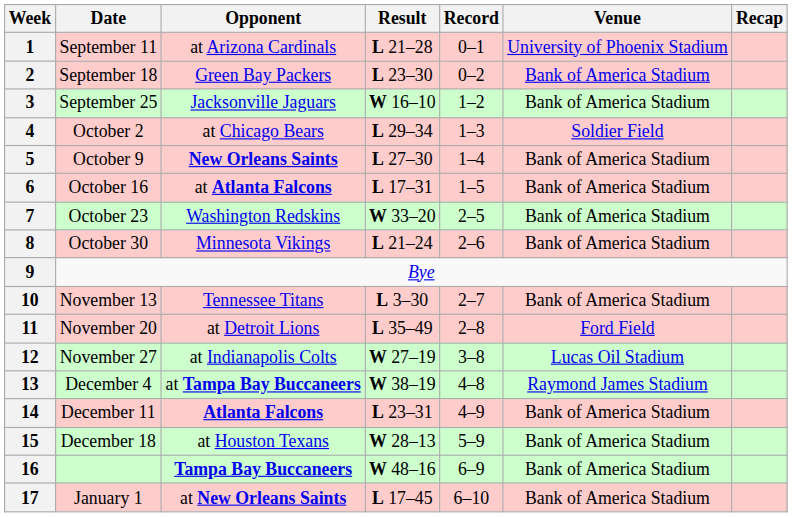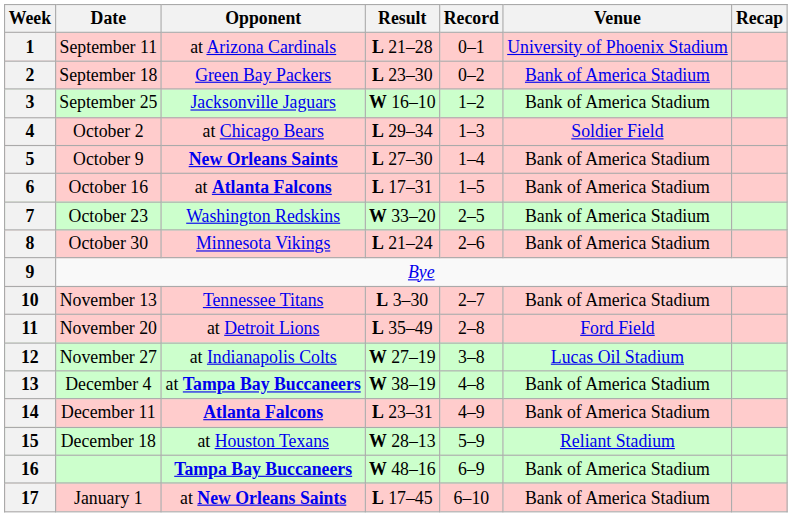(617, 384) Raymond James Stadium -> (617, 384) Bank of America Stadium
(617, 441) Bank of America Stadium -> (617, 441) Reliant Stadium
